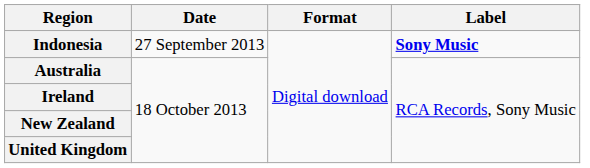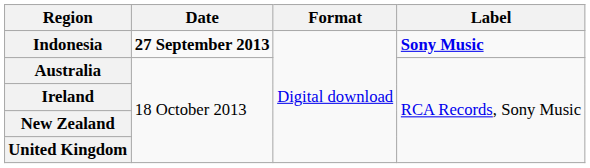(200, 44) normal -> (202, 44) bold
